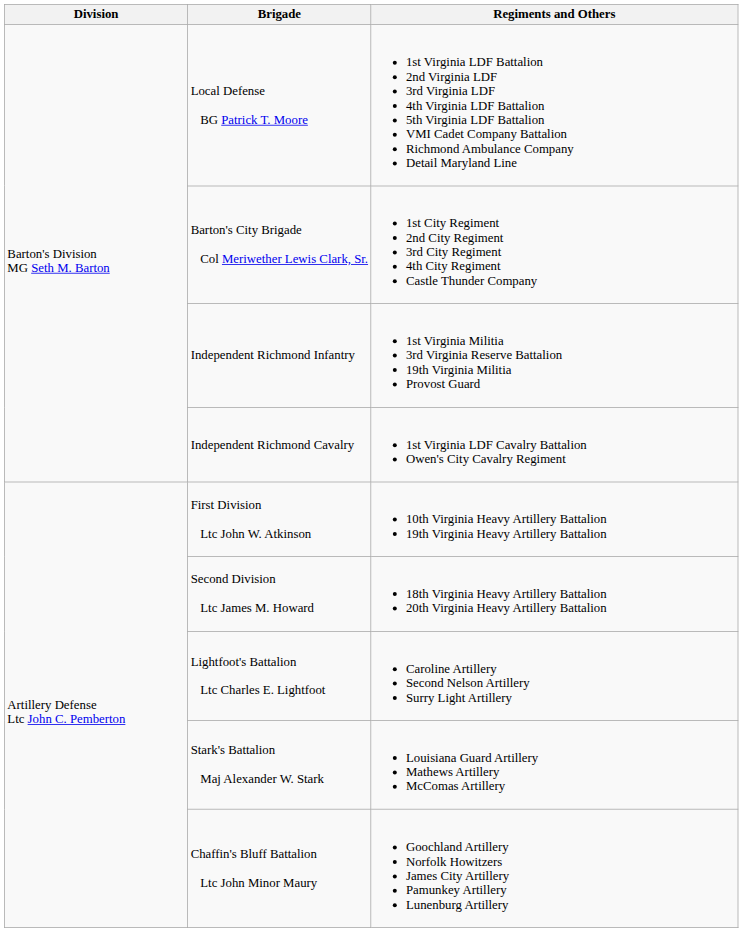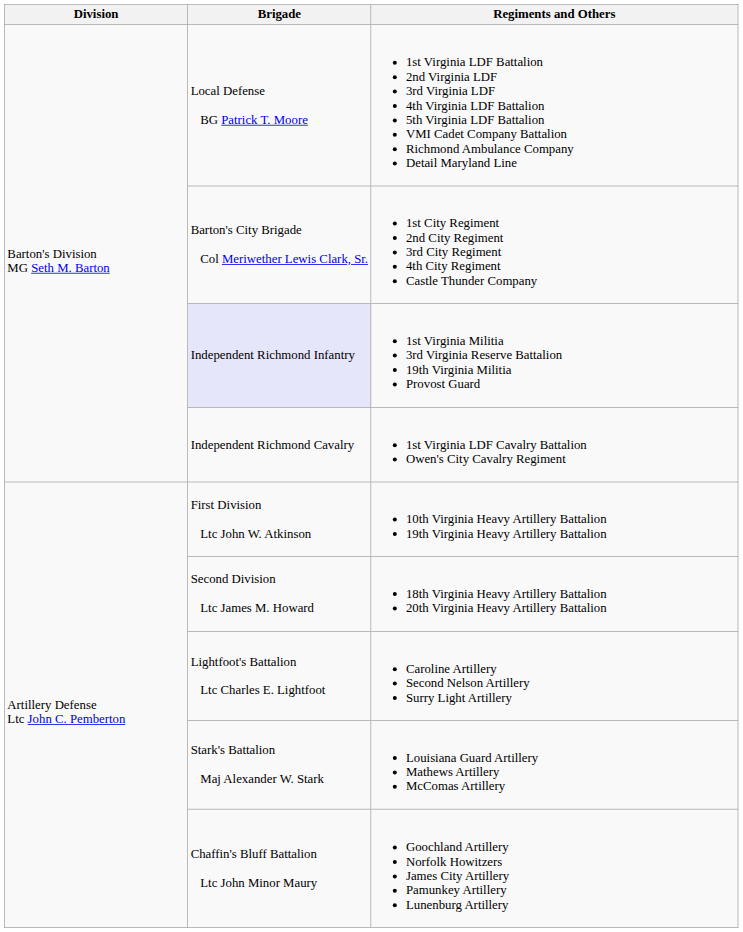(273, 355) no background -> (273, 355) lavender background
